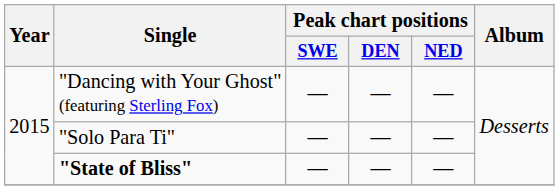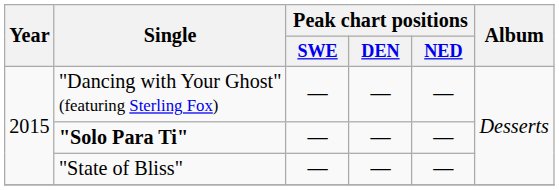(117, 137) normal -> (123, 137) bold
(126, 169) bold -> (121, 169) normal
